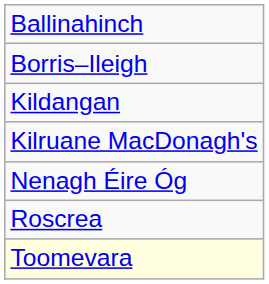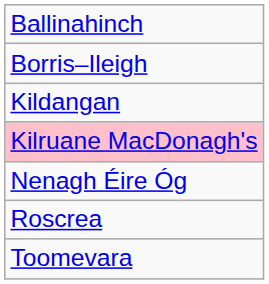(134, 141) no background -> (134, 141) pink background
(71, 258) lightyellow background -> (71, 258) no background
